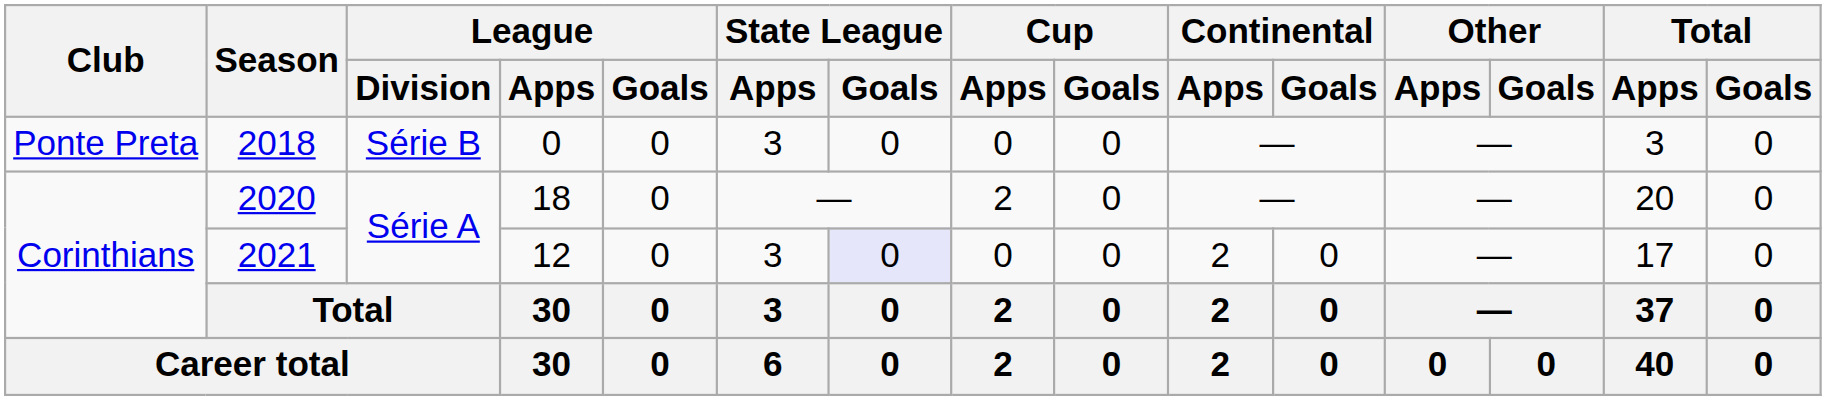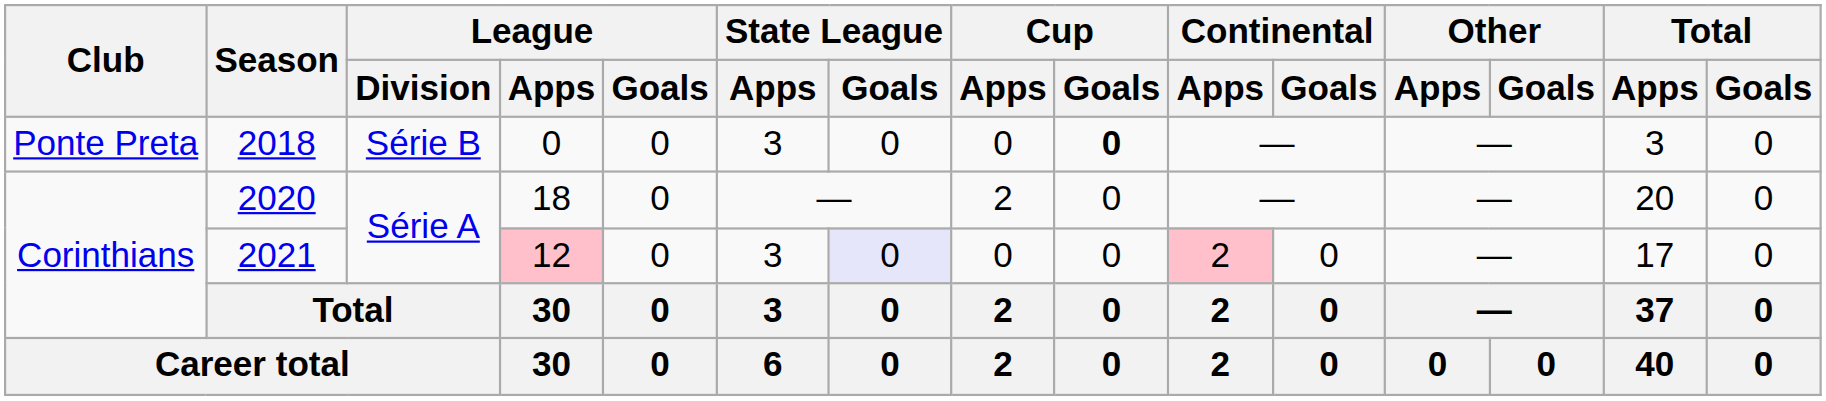(1112, 143) normal -> (1112, 143) bold
(551, 254) no background -> (551, 254) pink background
(1220, 254) no background -> (1220, 254) pink background
